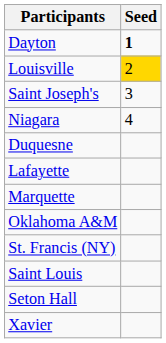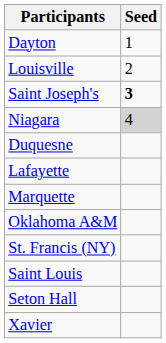(129, 42) bold -> (129, 42) normal
(129, 68) gold background -> (129, 68) no background
(129, 94) normal -> (129, 94) bold
(129, 119) no background -> (129, 119) lightgrey background
